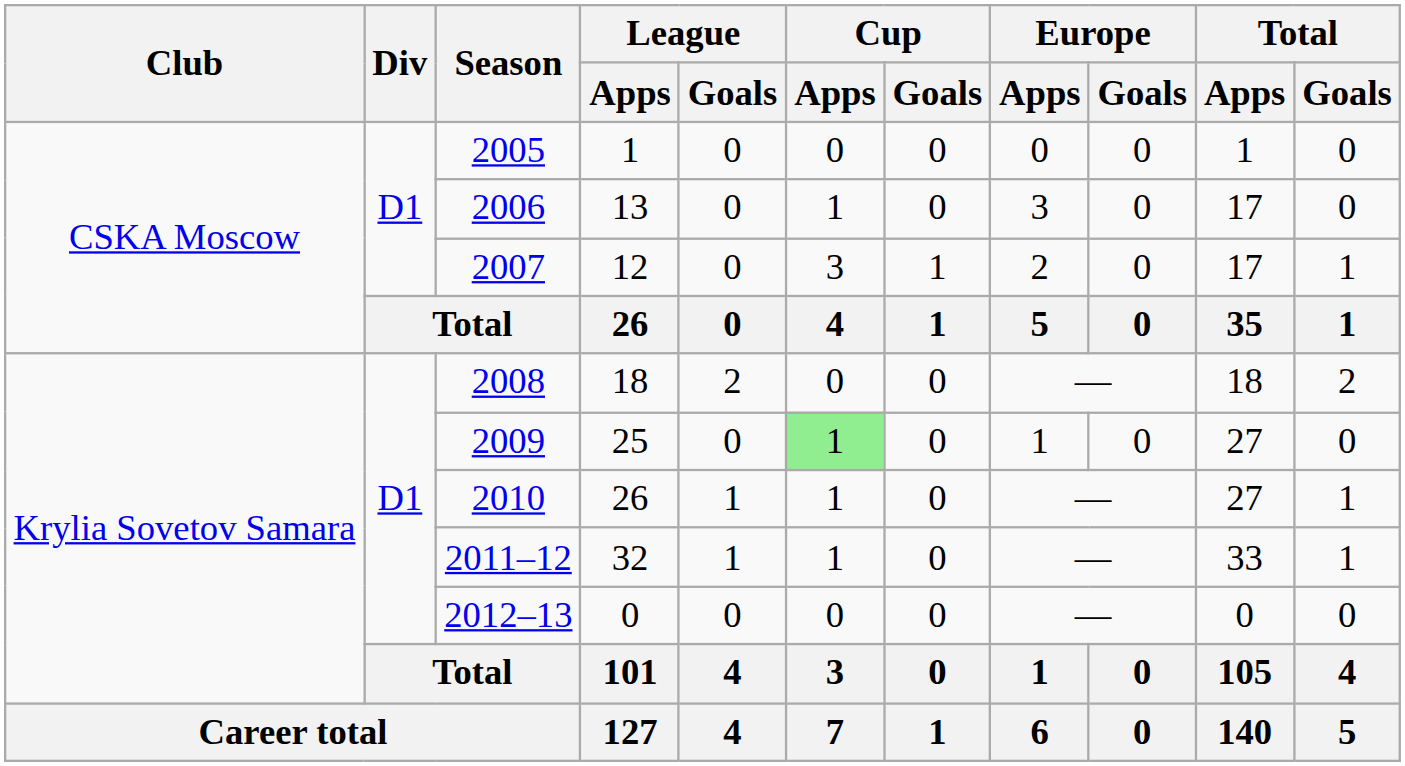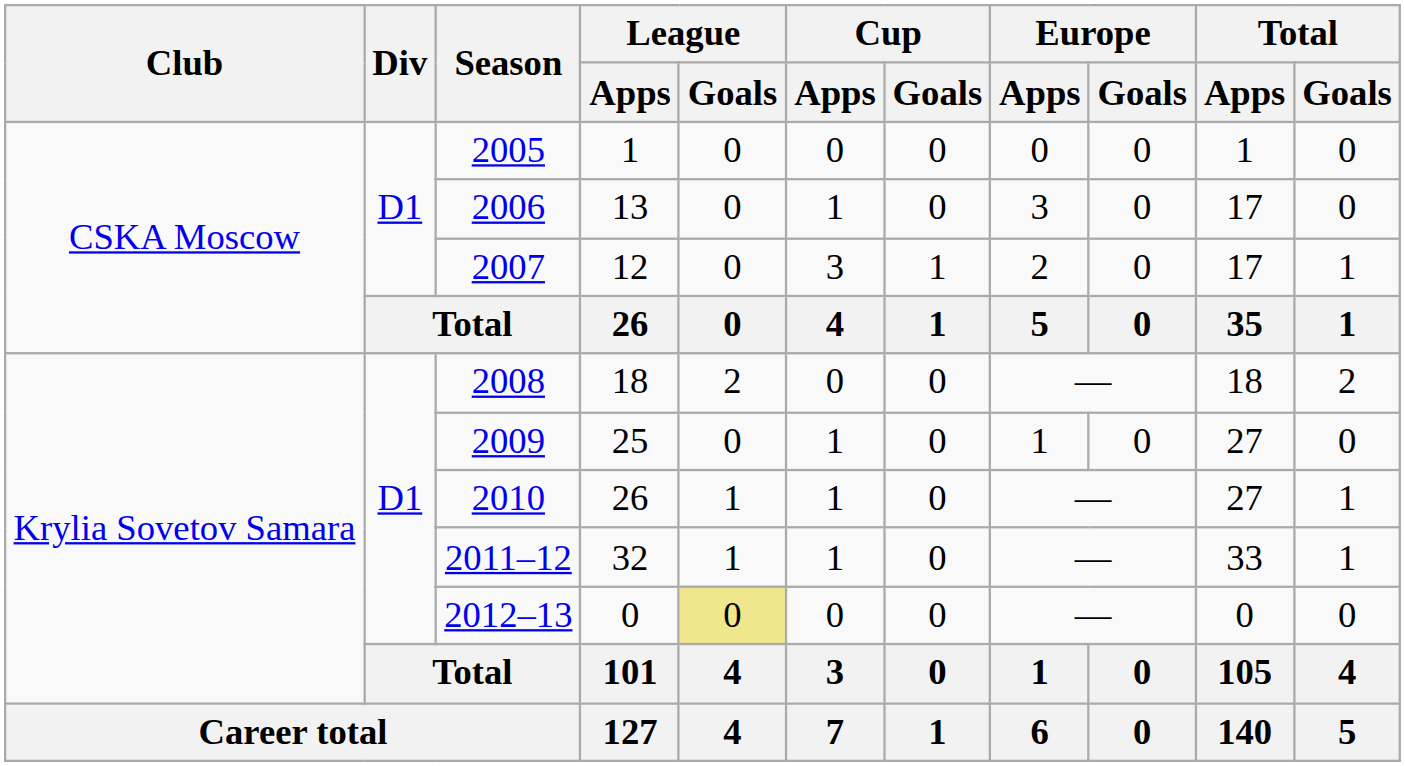(835, 440) lightgreen background -> (835, 440) no background
(733, 614) no background -> (733, 614) khaki background
